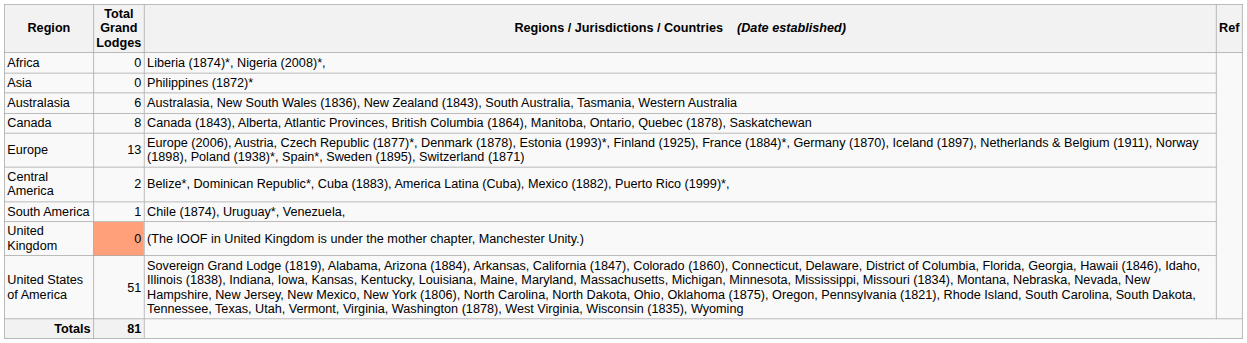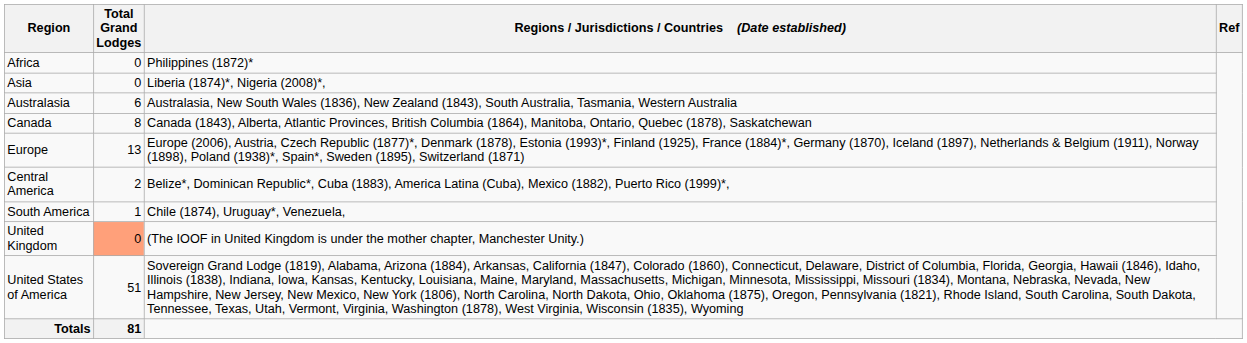(236, 63) Liberia (1874)*, Nigeria (2008)*, -> (200, 63) Philippines (1872)*
(200, 83) Philippines (1872)* -> (236, 83) Liberia (1874)*, Nigeria (2008)*,
